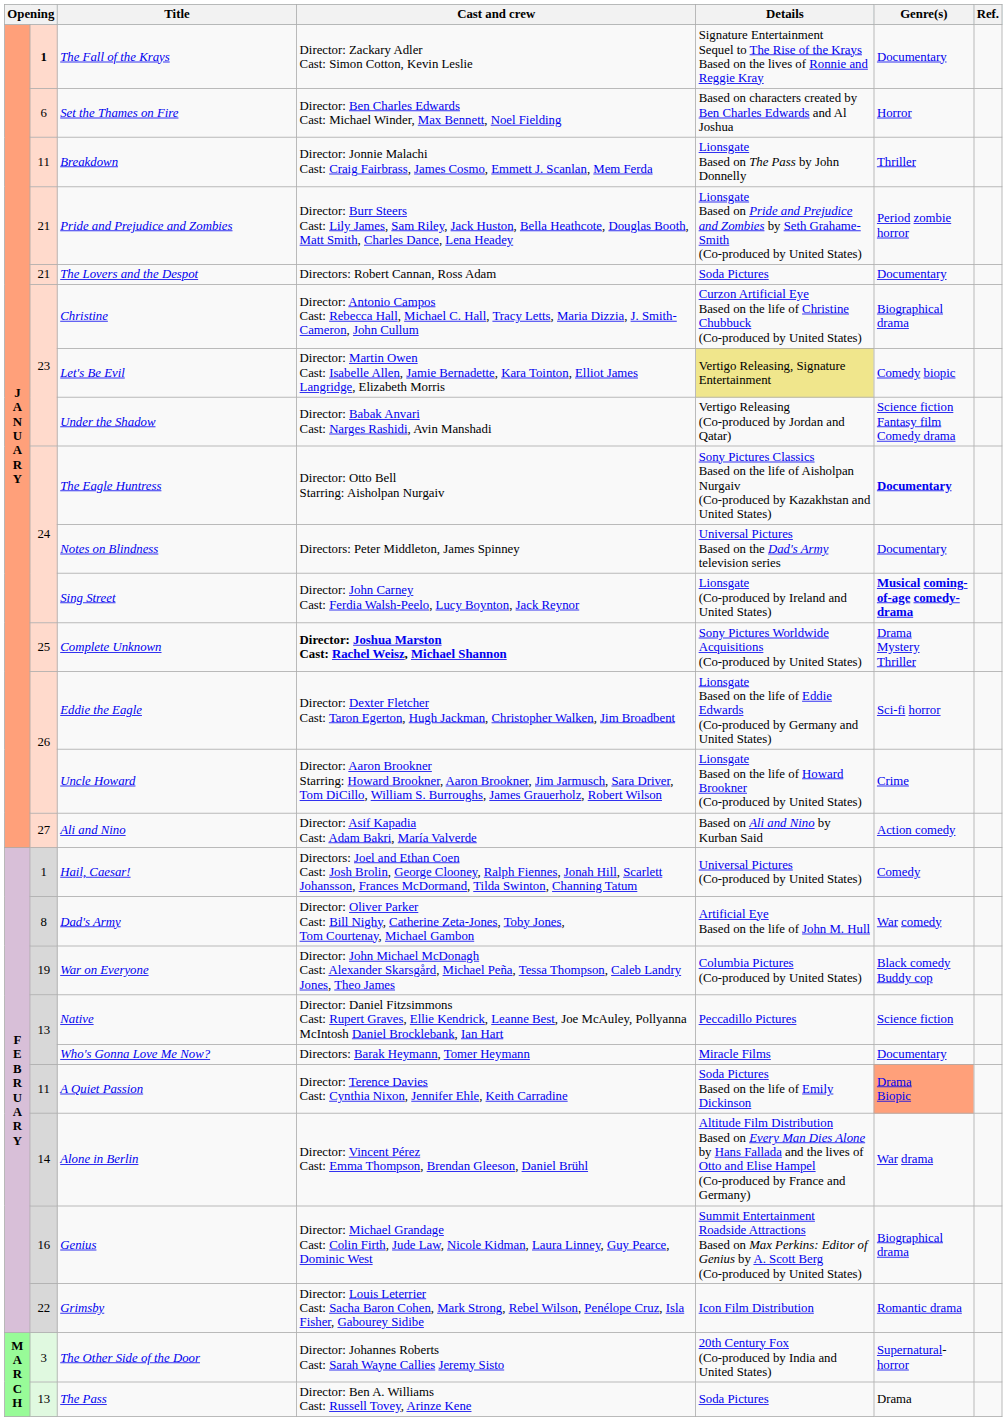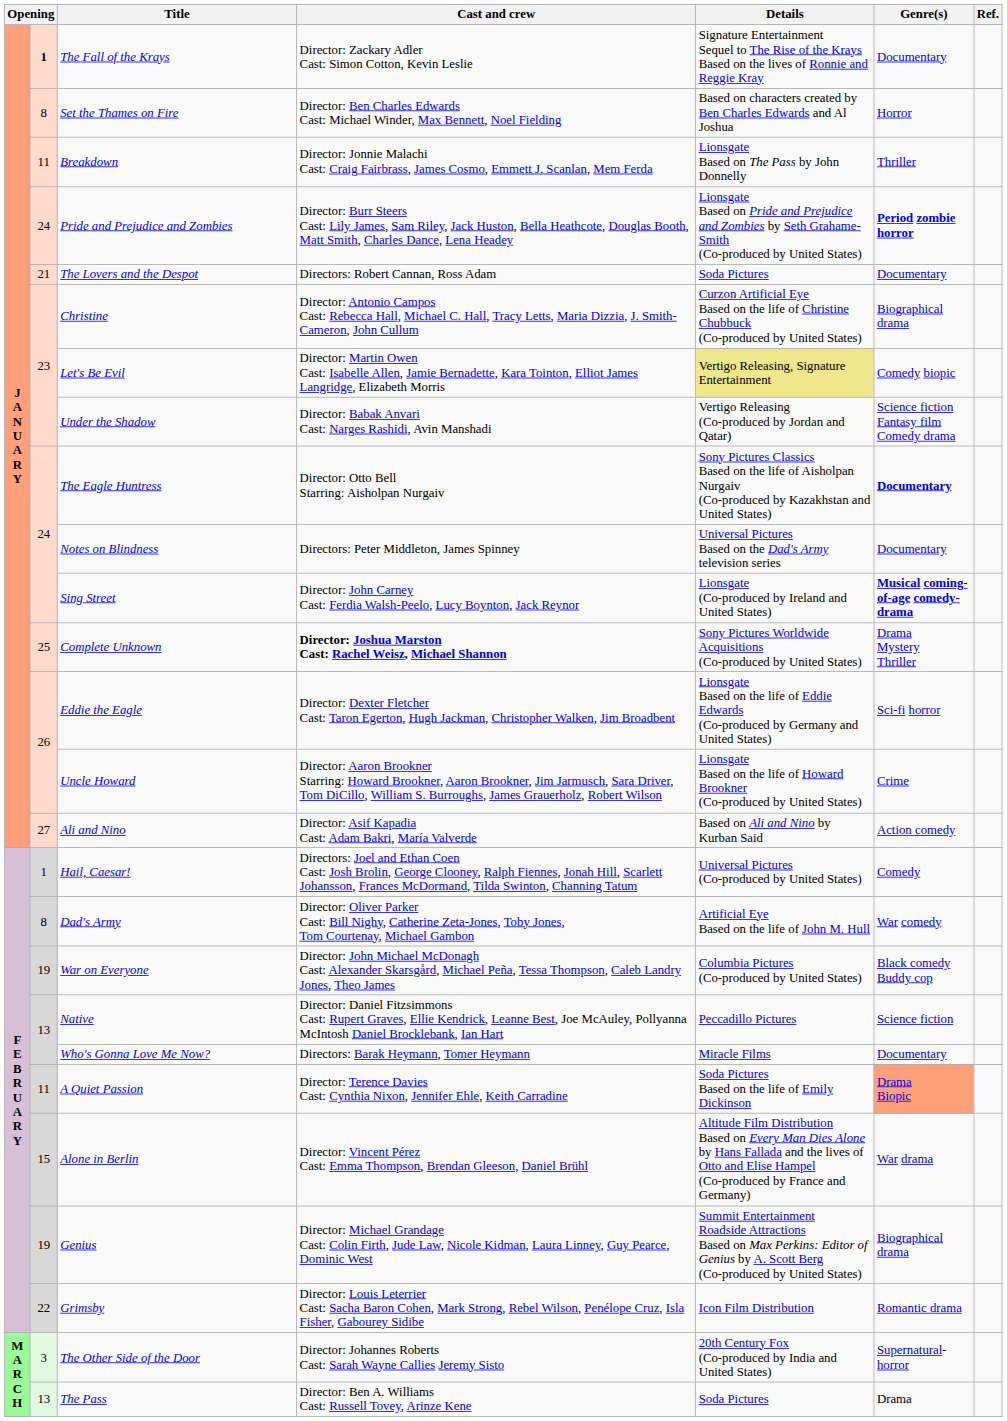(44, 112) 6 -> (44, 112) 8
(44, 225) 21 -> (44, 225) 24
(914, 225) normal -> (916, 225) bold
(44, 1159) 14 -> (44, 1159) 15
(44, 1244) 16 -> (44, 1244) 19
